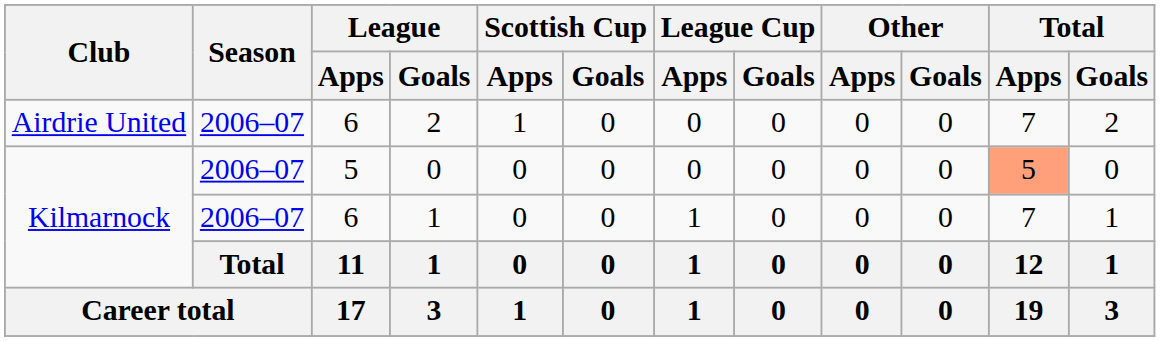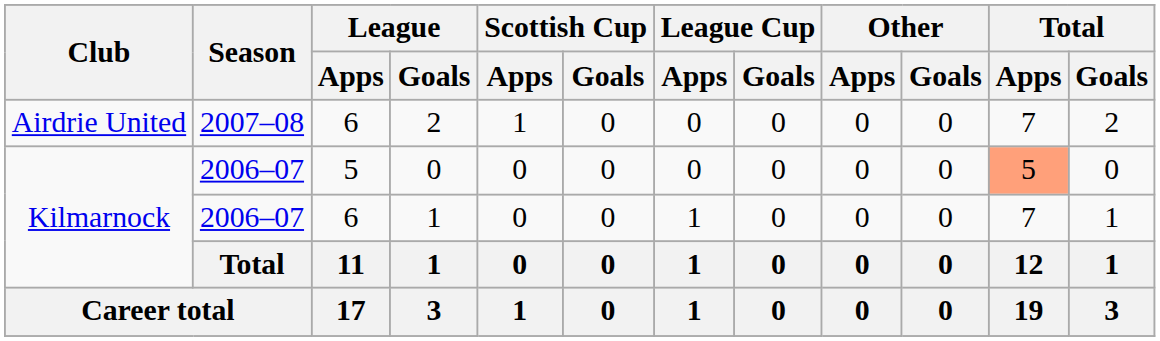(252, 122) 2006–07 -> (252, 122) 2007–08
